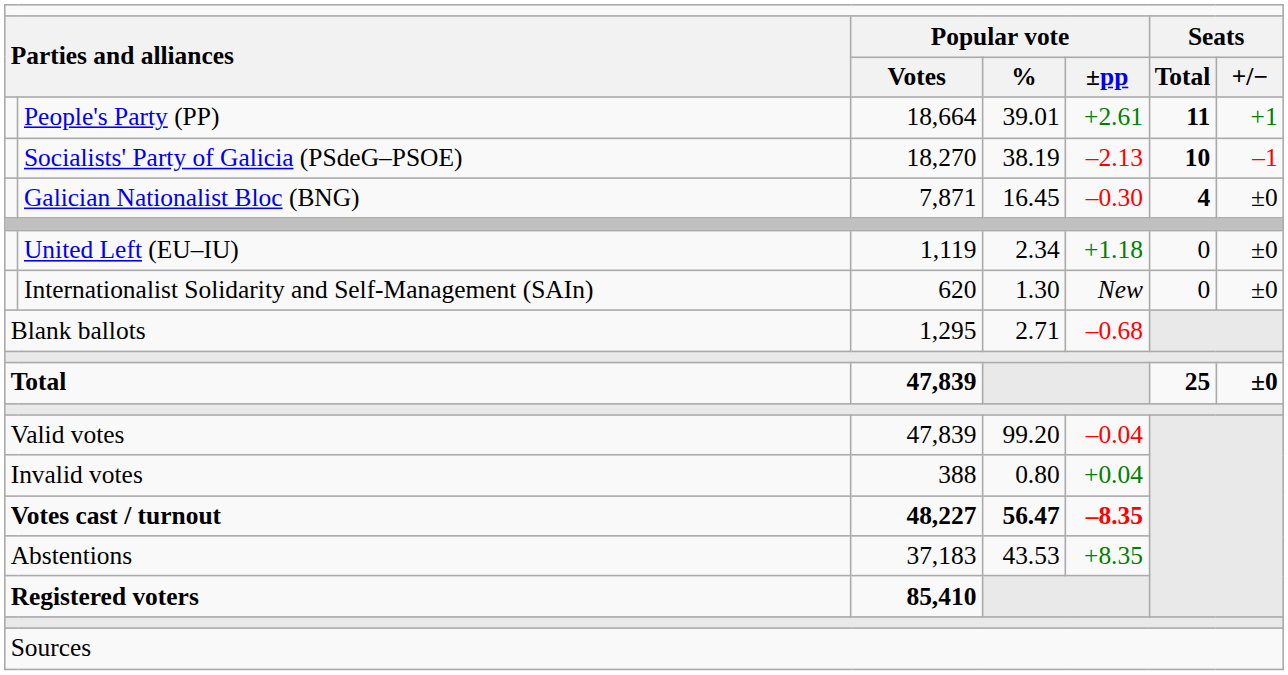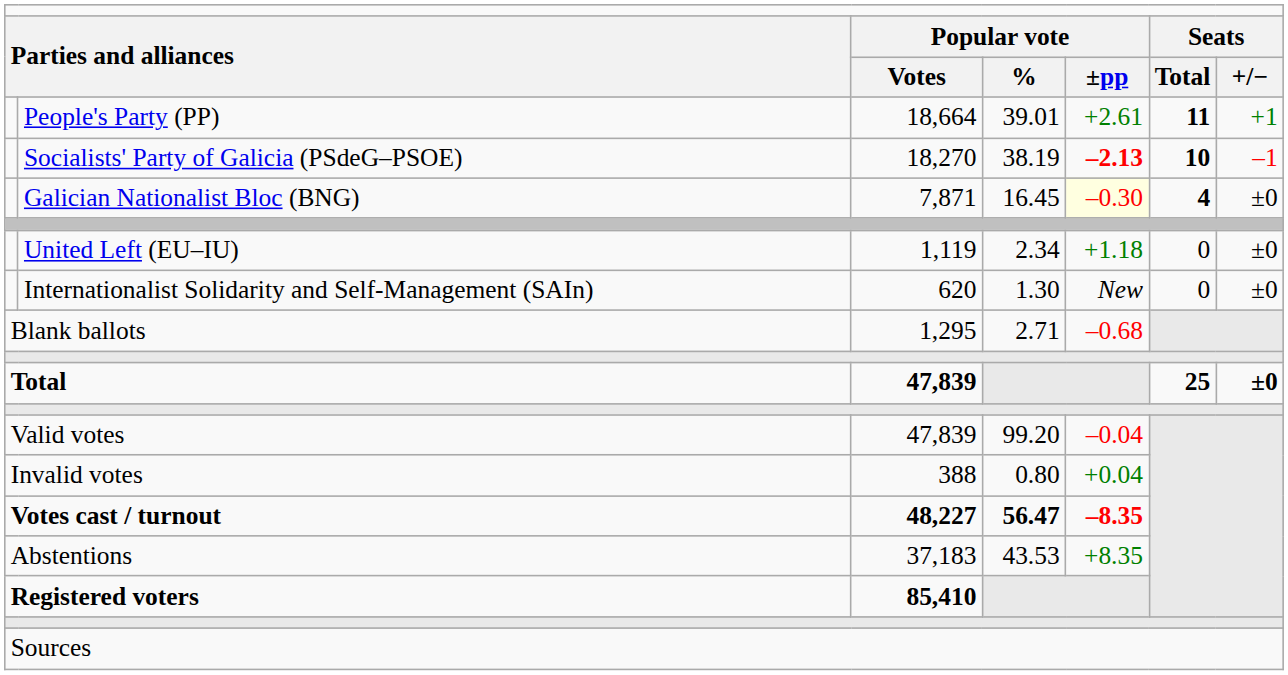(1114, 157) normal -> (1114, 157) bold
(1114, 197) no background -> (1114, 197) lightyellow background
